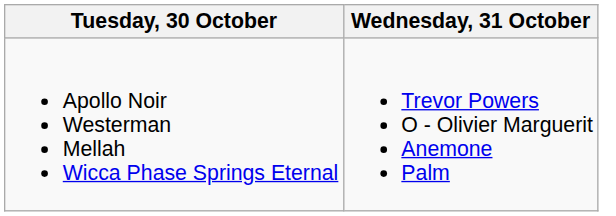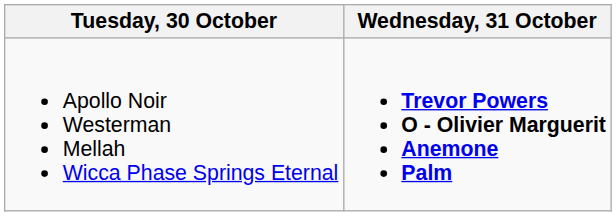(471, 136) normal -> (477, 136) bold
